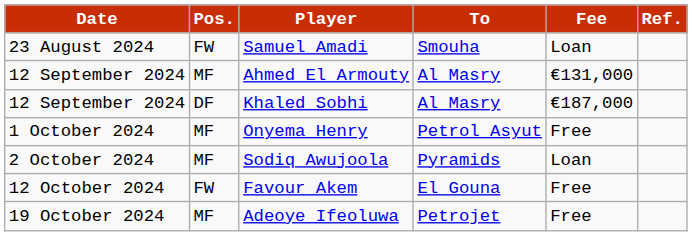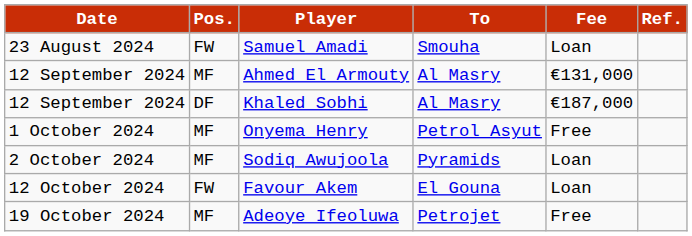(571, 188) Free -> (571, 188) Loan
